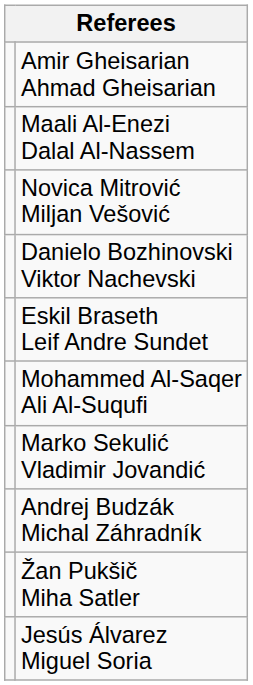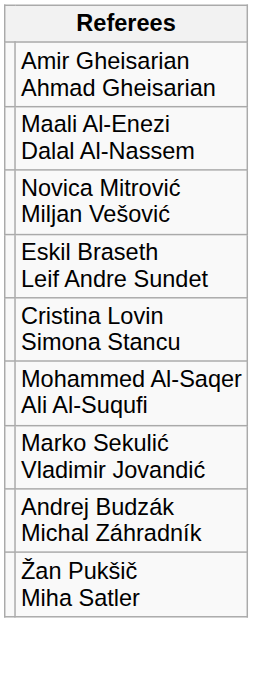- row: (127, 265)
+ row: (101, 329)
- row: (94, 648)
